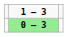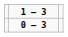(34, 25) lightgreen background -> (34, 25) no background
